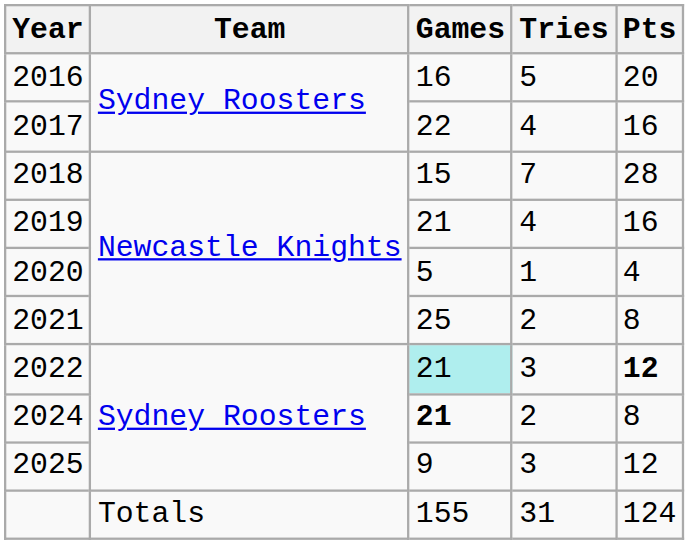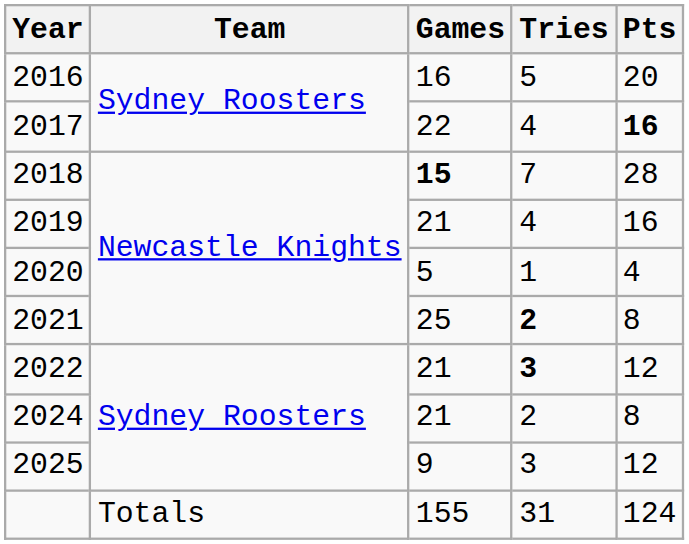(641, 126) normal -> (641, 126) bold
(434, 175) normal -> (434, 175) bold
(528, 321) normal -> (528, 321) bold
(434, 369) paleturquoise background -> (434, 369) no background
(528, 369) normal -> (528, 369) bold
(641, 369) bold -> (641, 369) normal
(434, 418) bold -> (434, 418) normal
